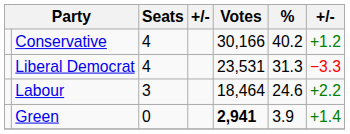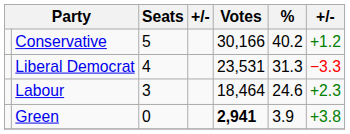(146, 41) 4 -> (146, 41) 5
(325, 91) +2.2 -> (325, 91) +2.3
(325, 116) +1.4 -> (325, 116) +3.8
